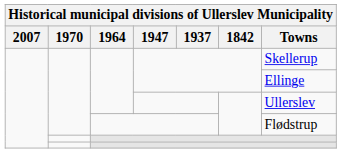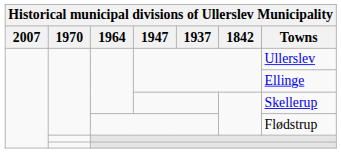(291, 59) Skellerup -> (290, 59) Ullerslev
(290, 102) Ullerslev -> (291, 102) Skellerup
